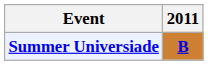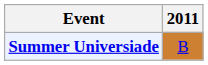(183, 46) bold -> (183, 46) normal
